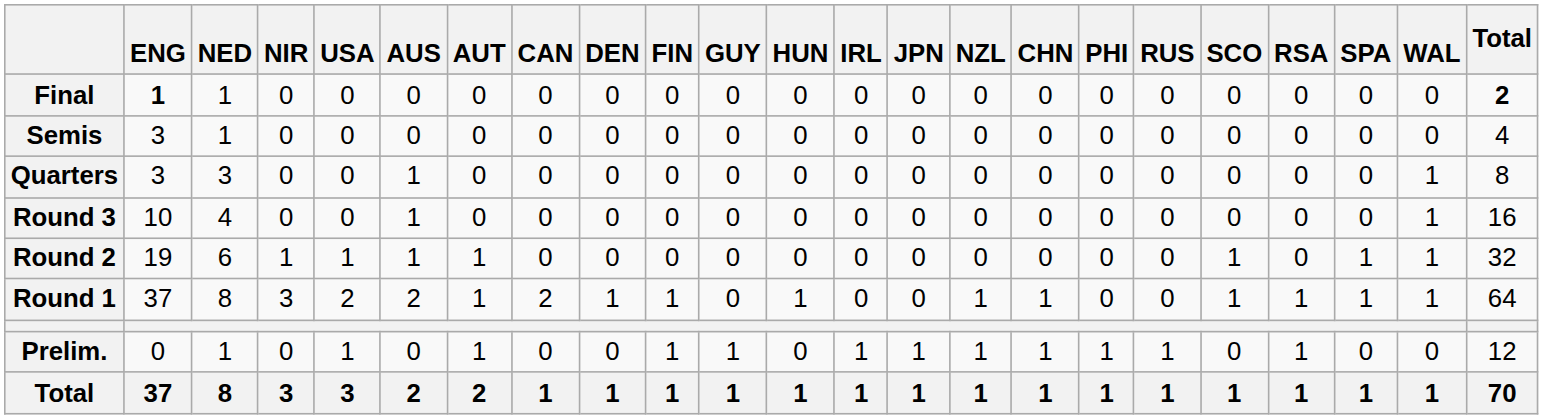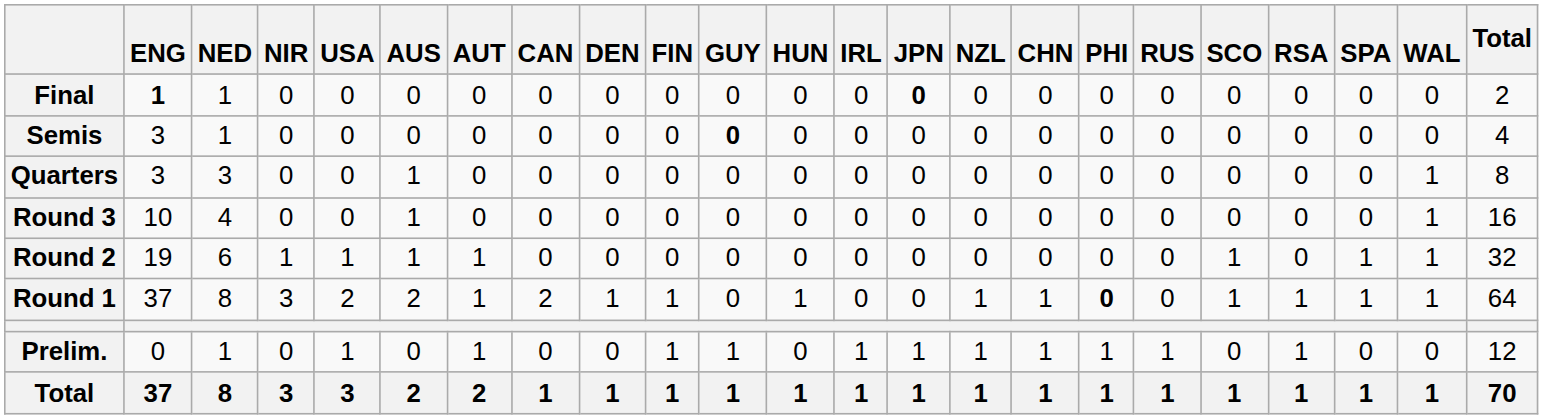(919, 94) normal -> (919, 94) bold
(1502, 94) bold -> (1502, 94) normal
(733, 135) normal -> (733, 135) bold
(1107, 299) normal -> (1107, 299) bold
